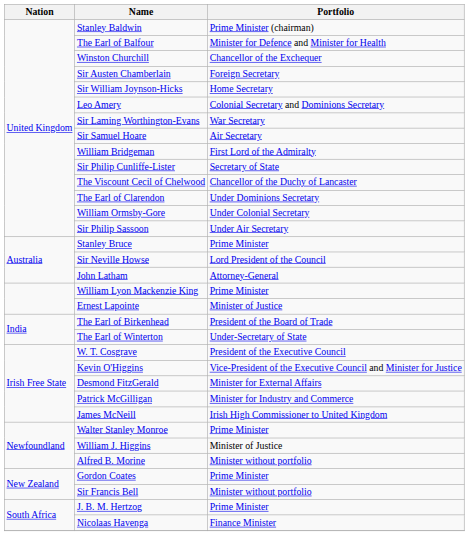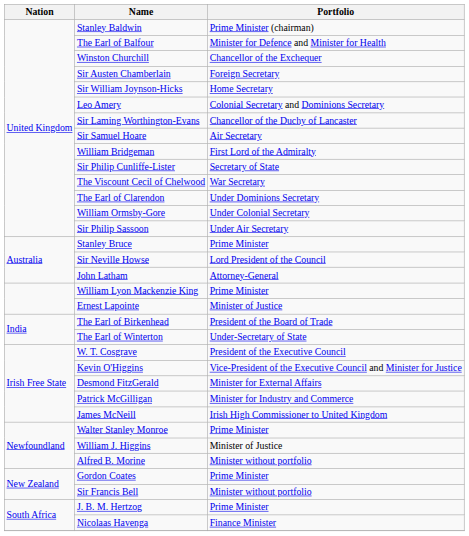(237, 120) War Secretary -> (283, 120) Chancellor of the Duchy of Lancaster
(283, 182) Chancellor of the Duchy of Lancaster -> (237, 182) War Secretary
